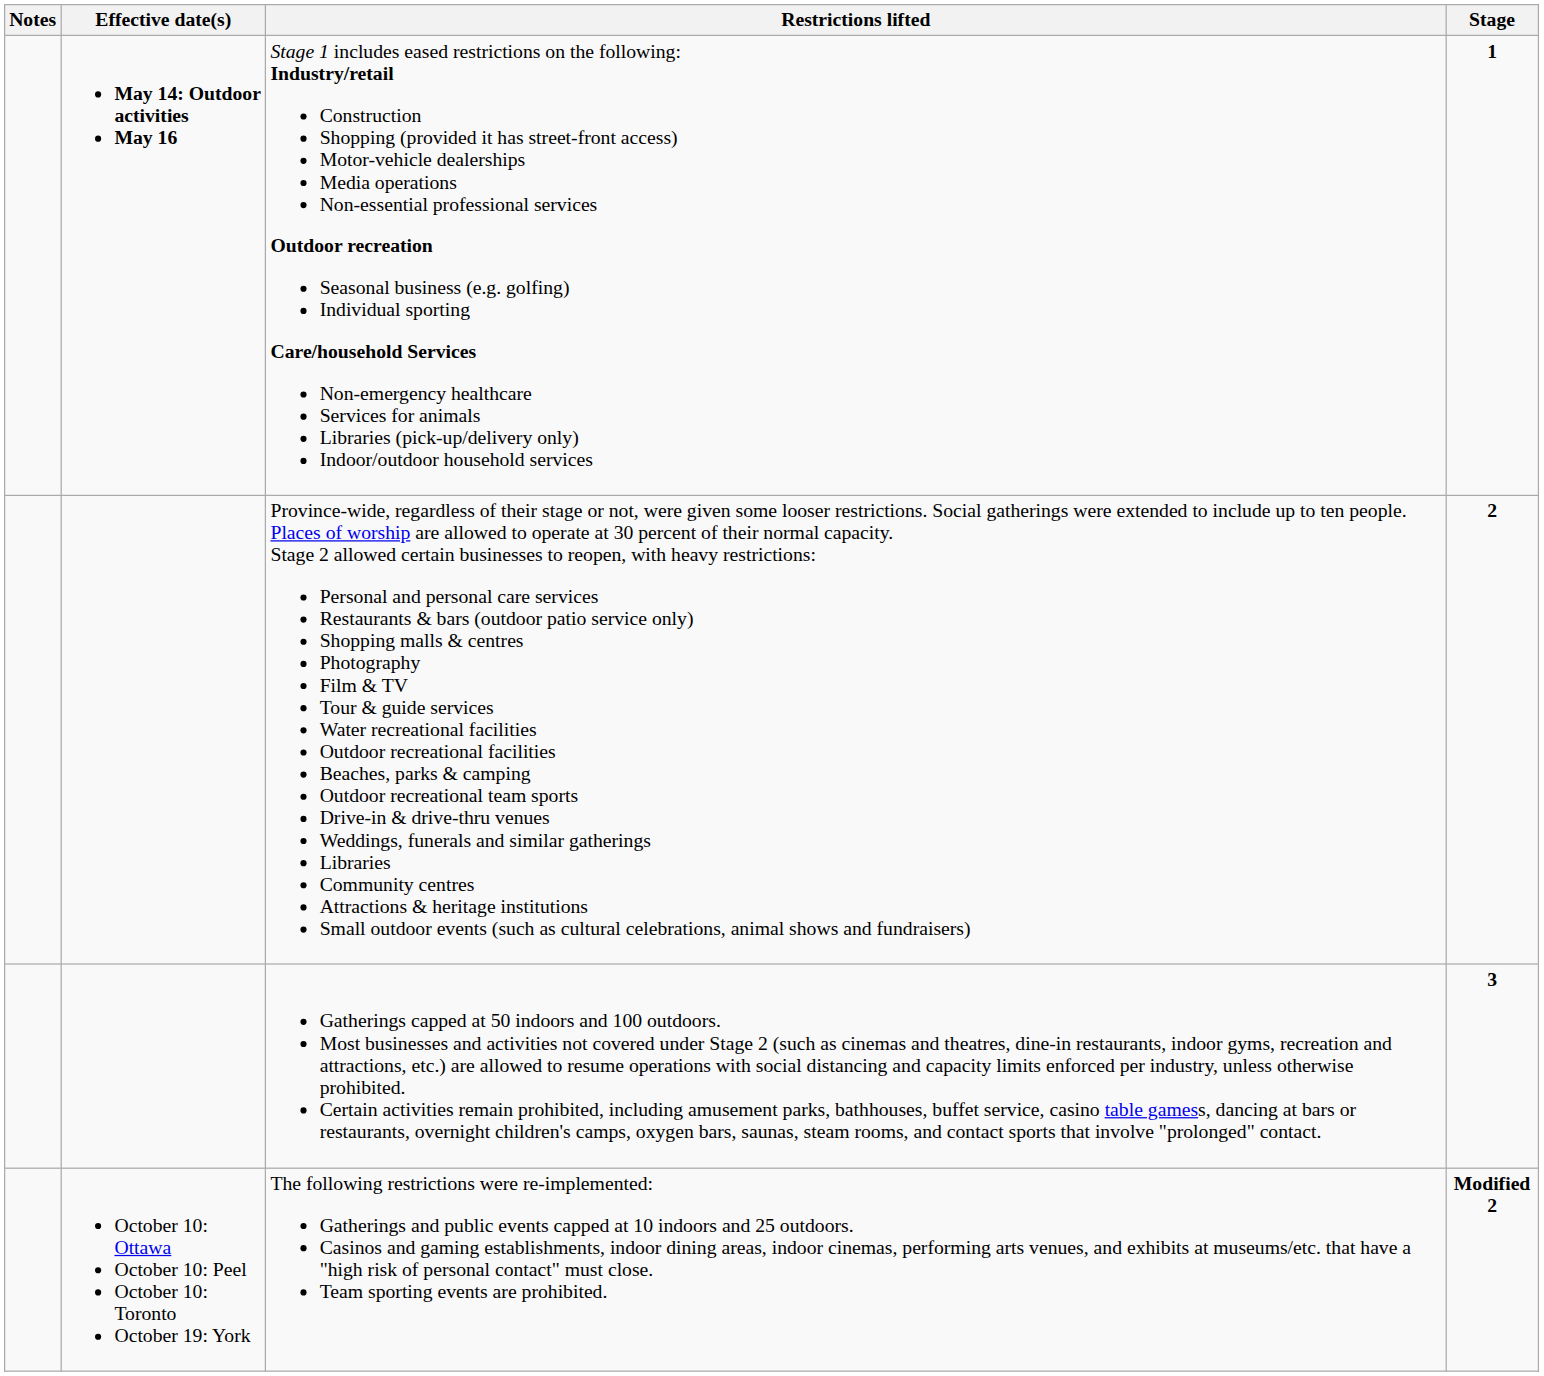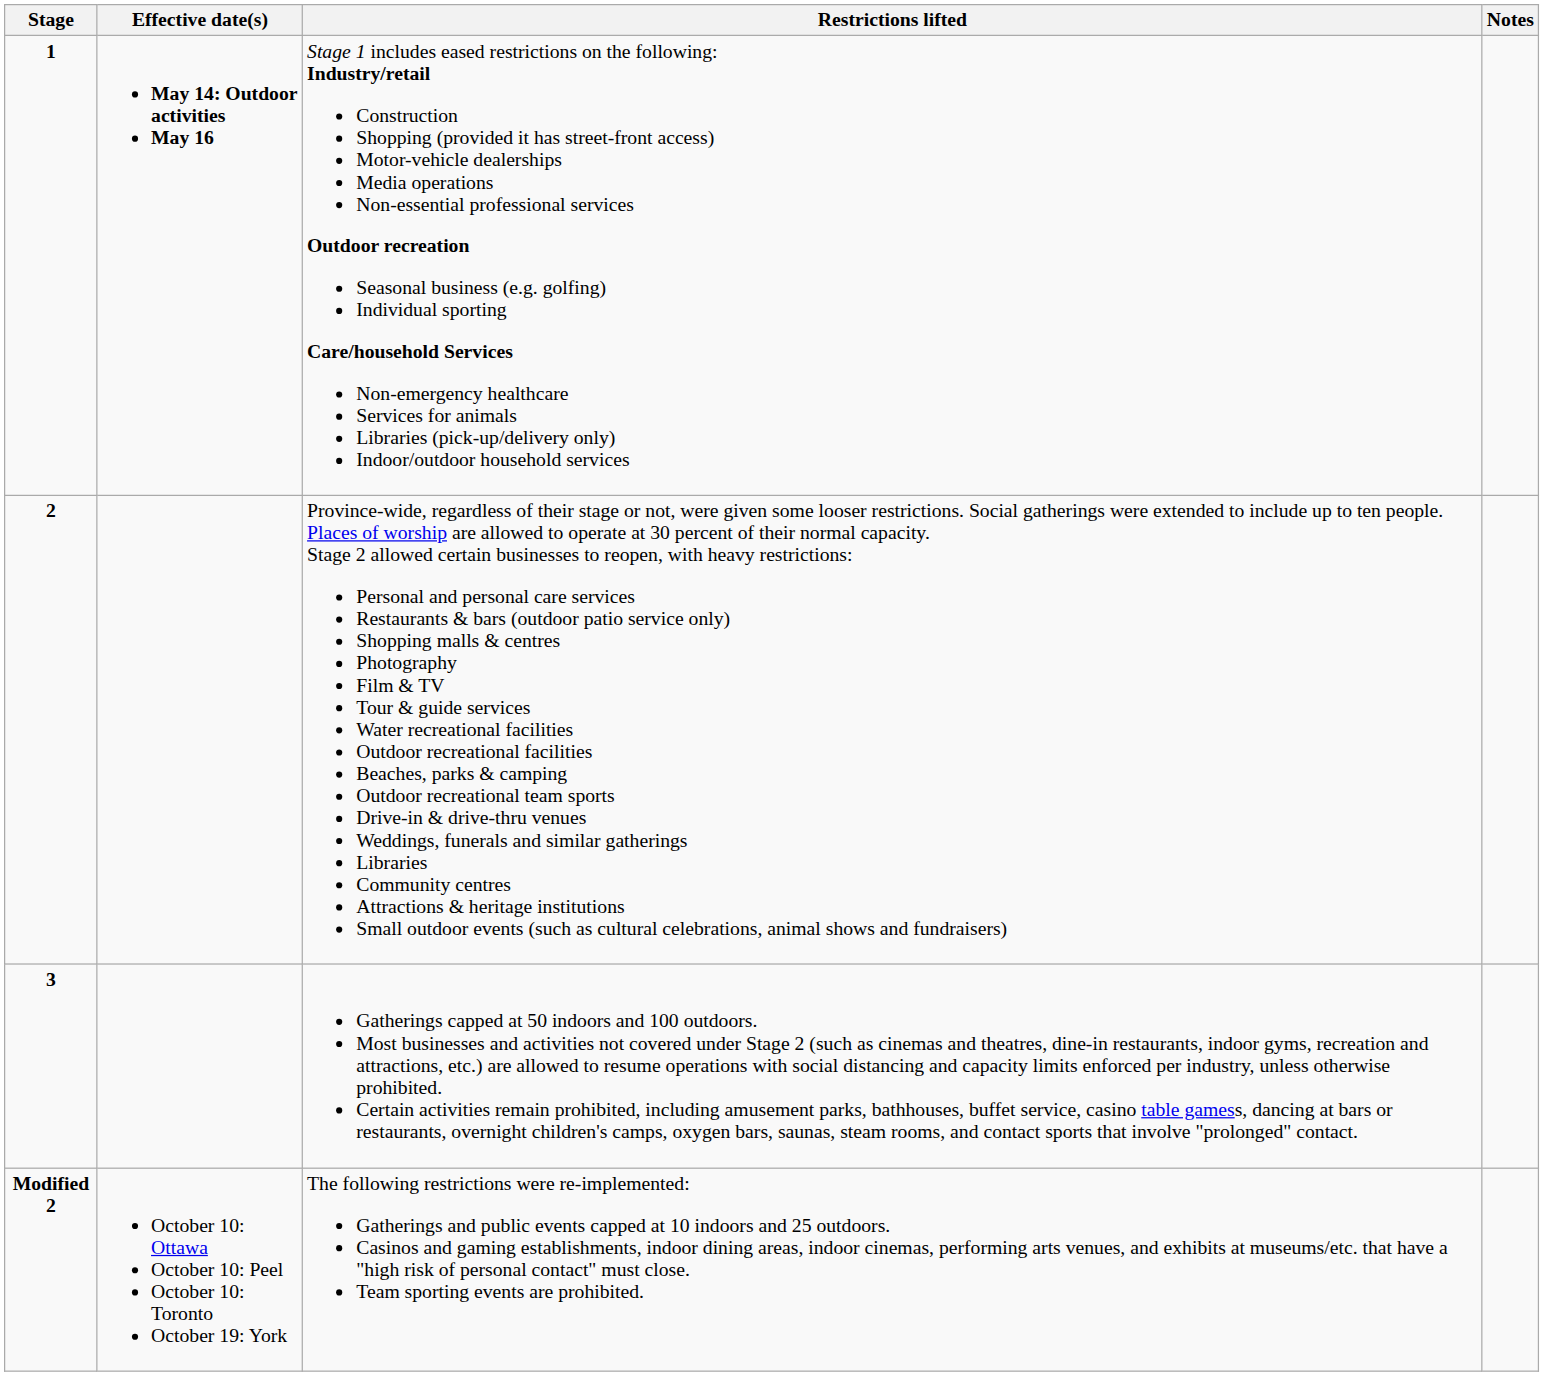columns swapped: (1492, 20) <-> (33, 20)
